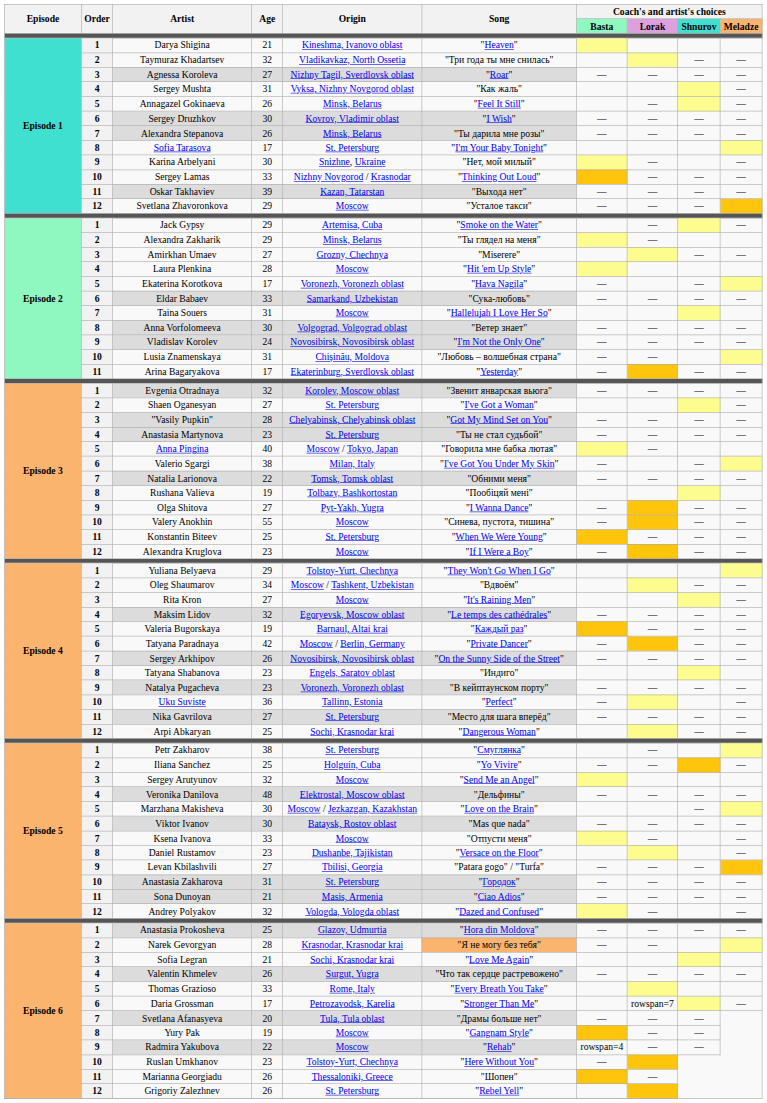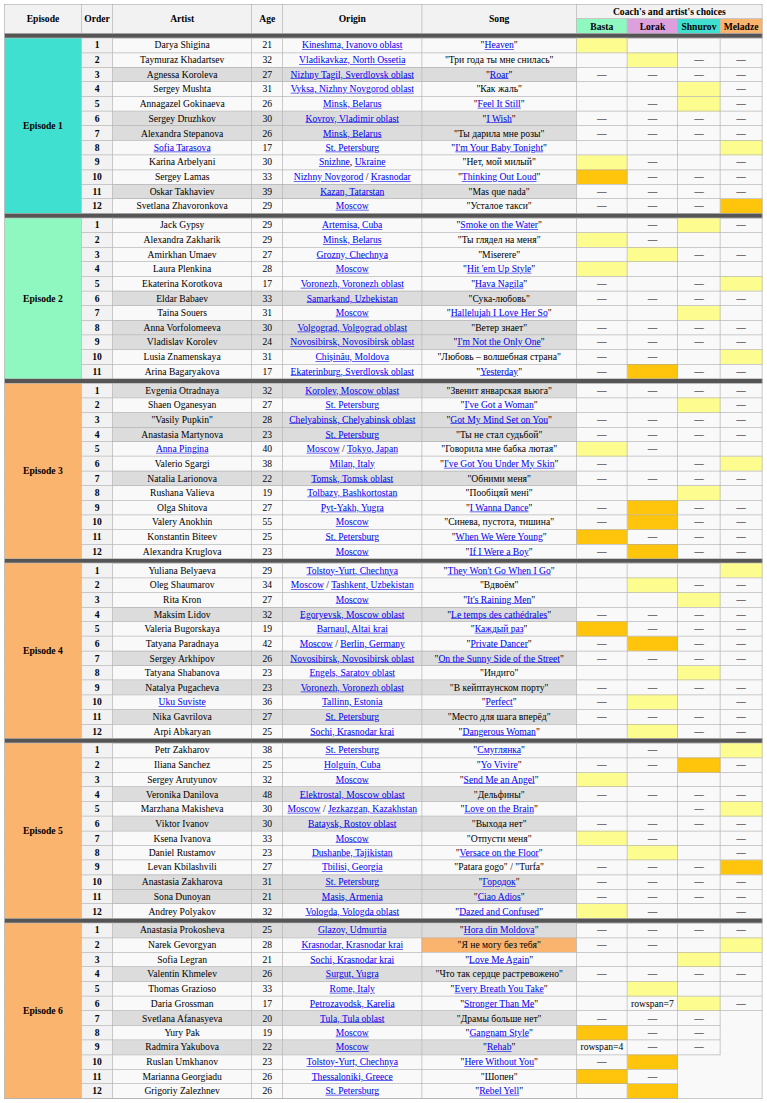(499, 192) "Выхода нет" -> (499, 192) "Mas que nada"
(499, 823) "Mas que nada" -> (499, 823) "Выхода нет"
